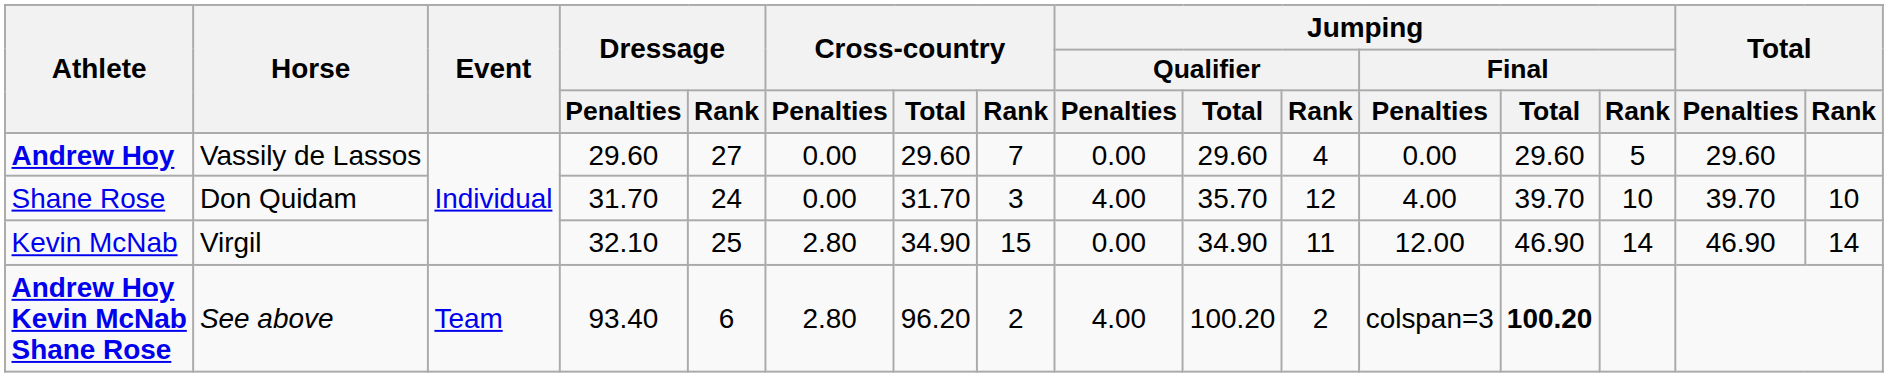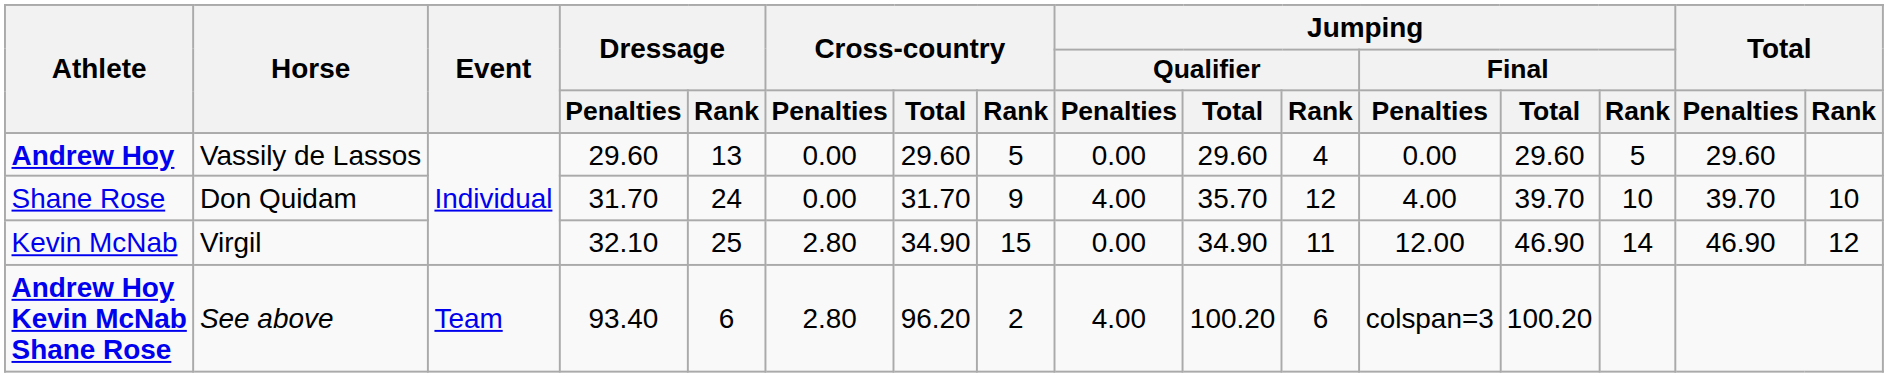(727, 155) 27 -> (727, 155) 13
(1016, 155) 7 -> (1016, 155) 5
(1016, 199) 3 -> (1016, 199) 9
(1844, 243) 14 -> (1844, 243) 12
(1320, 318) 2 -> (1320, 318) 6
(1550, 318) bold -> (1550, 318) normal
